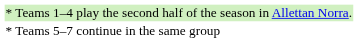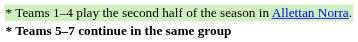(113, 31) normal -> (118, 31) bold
